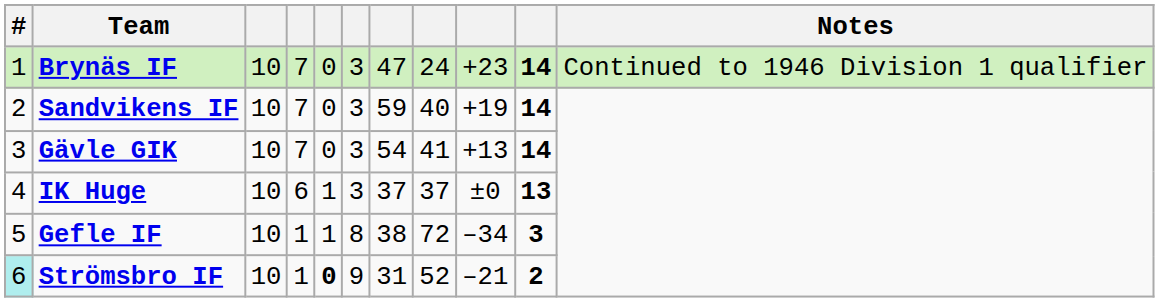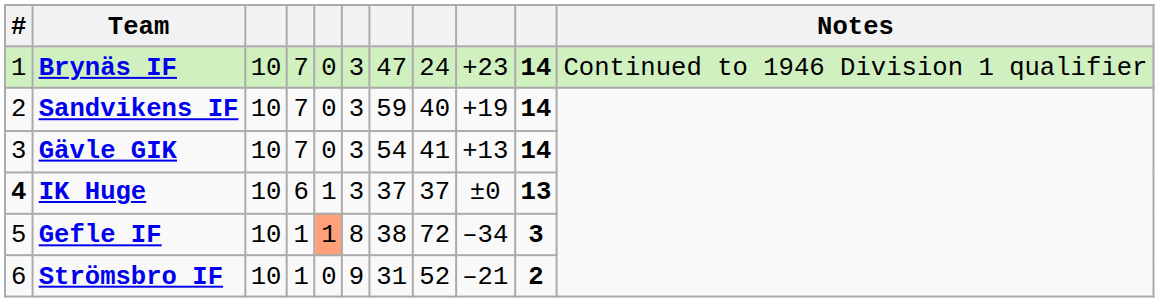(19, 193) normal -> (19, 193) bold
(329, 235) no background -> (329, 235) lightsalmon background
(19, 276) paleturquoise background -> (19, 276) no background
(329, 276) bold -> (329, 276) normal
